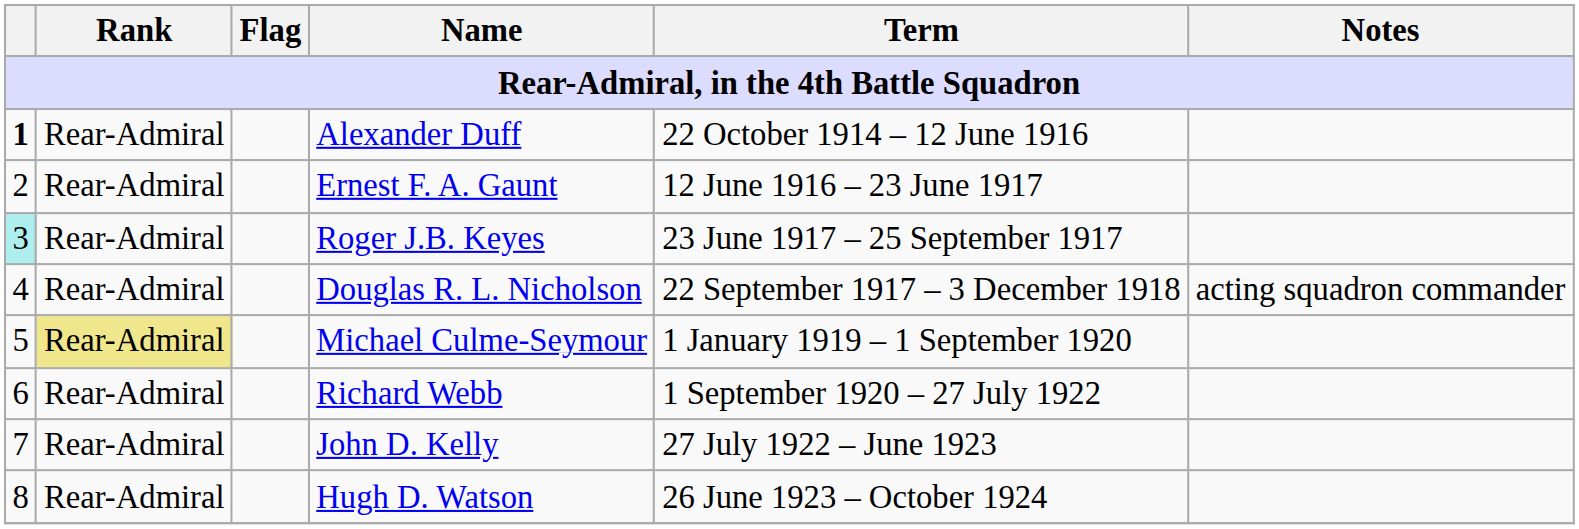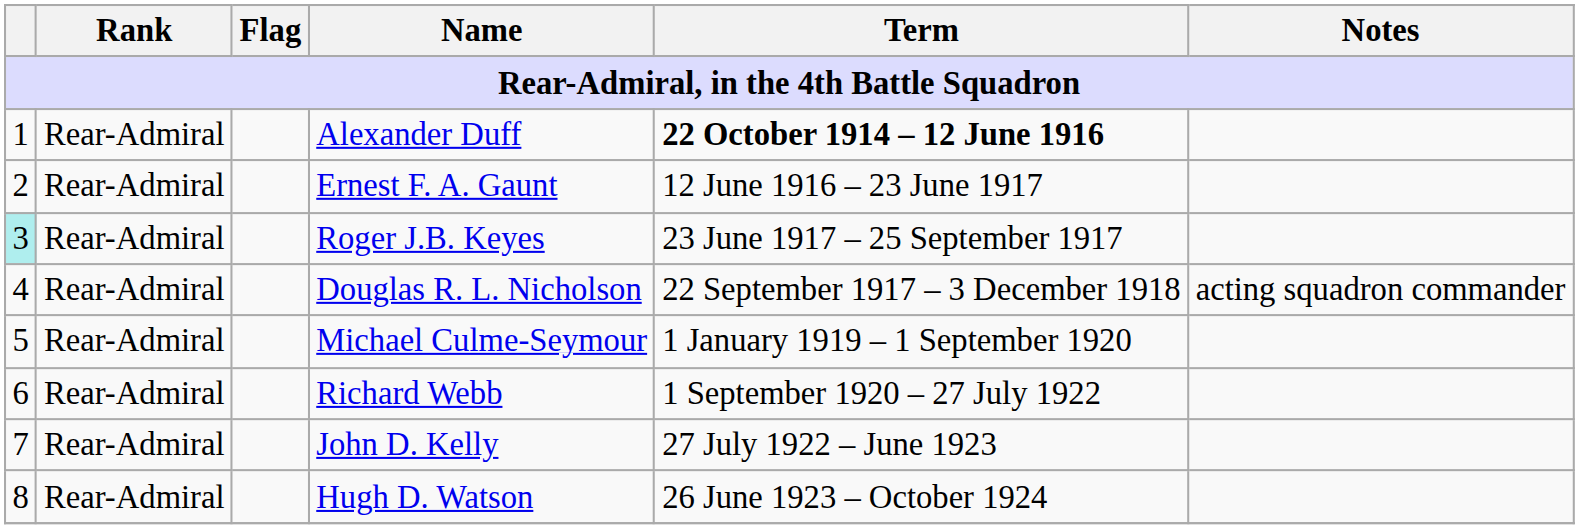(21, 133) bold -> (21, 133) normal
(875, 133) normal -> (883, 133) bold
(134, 340) khaki background -> (134, 340) no background
